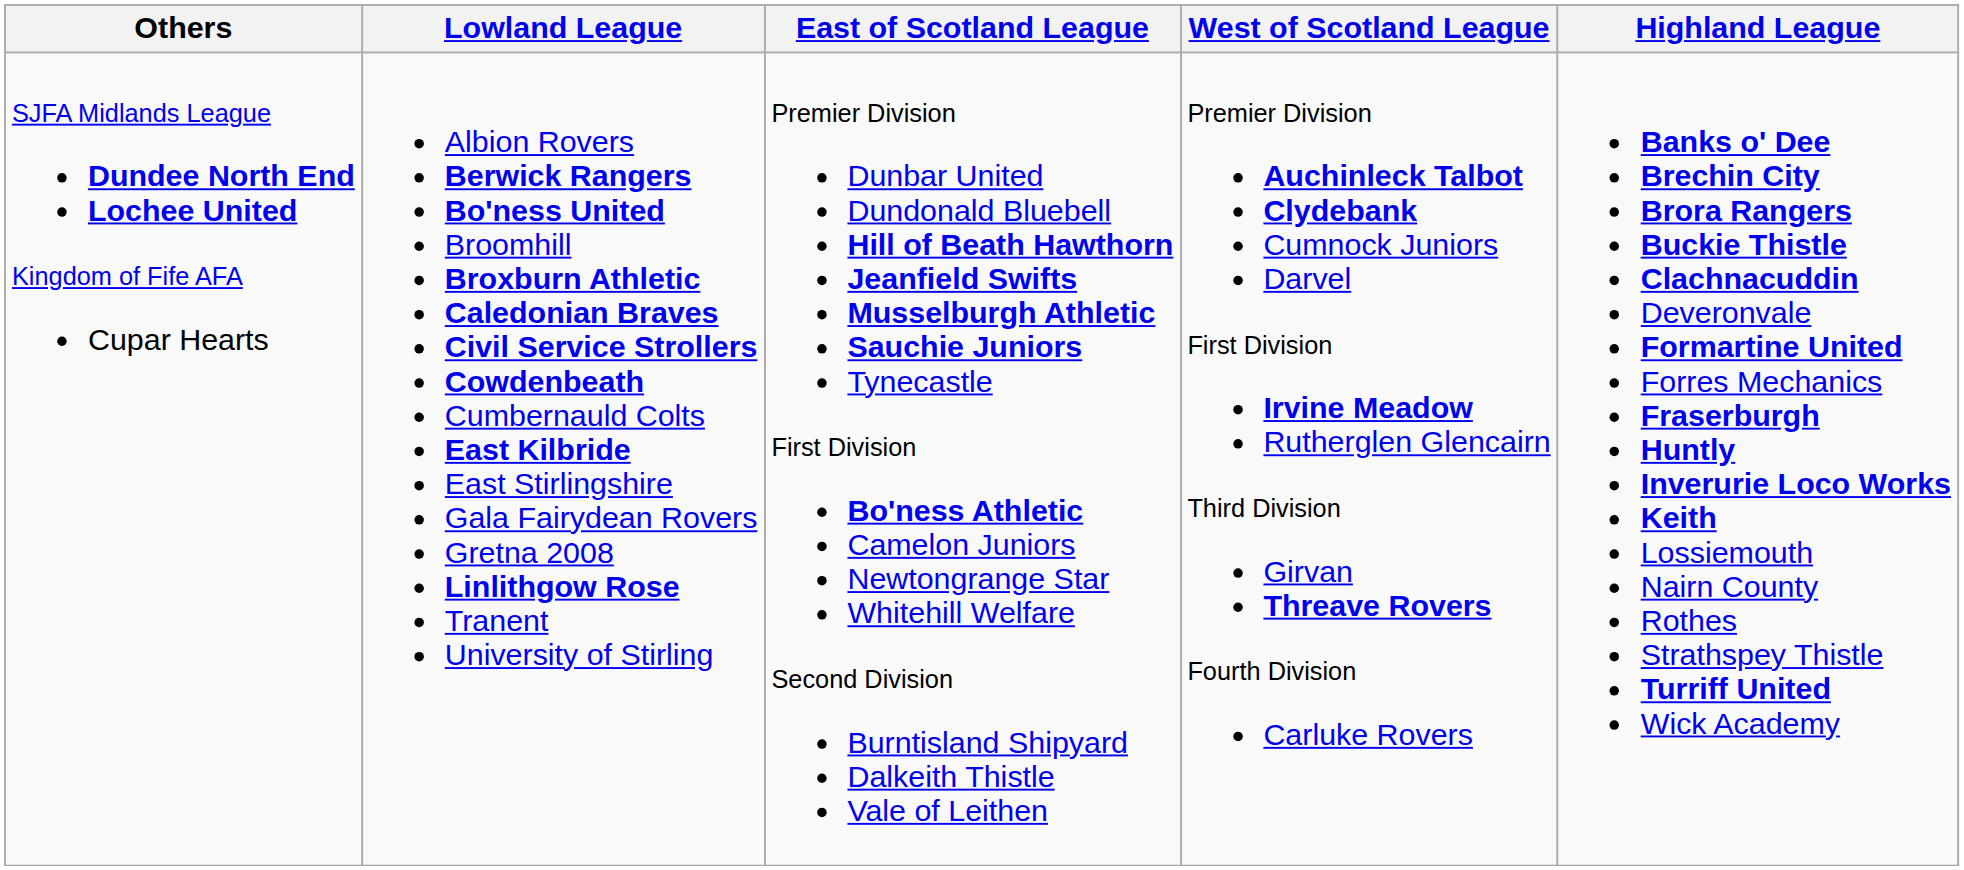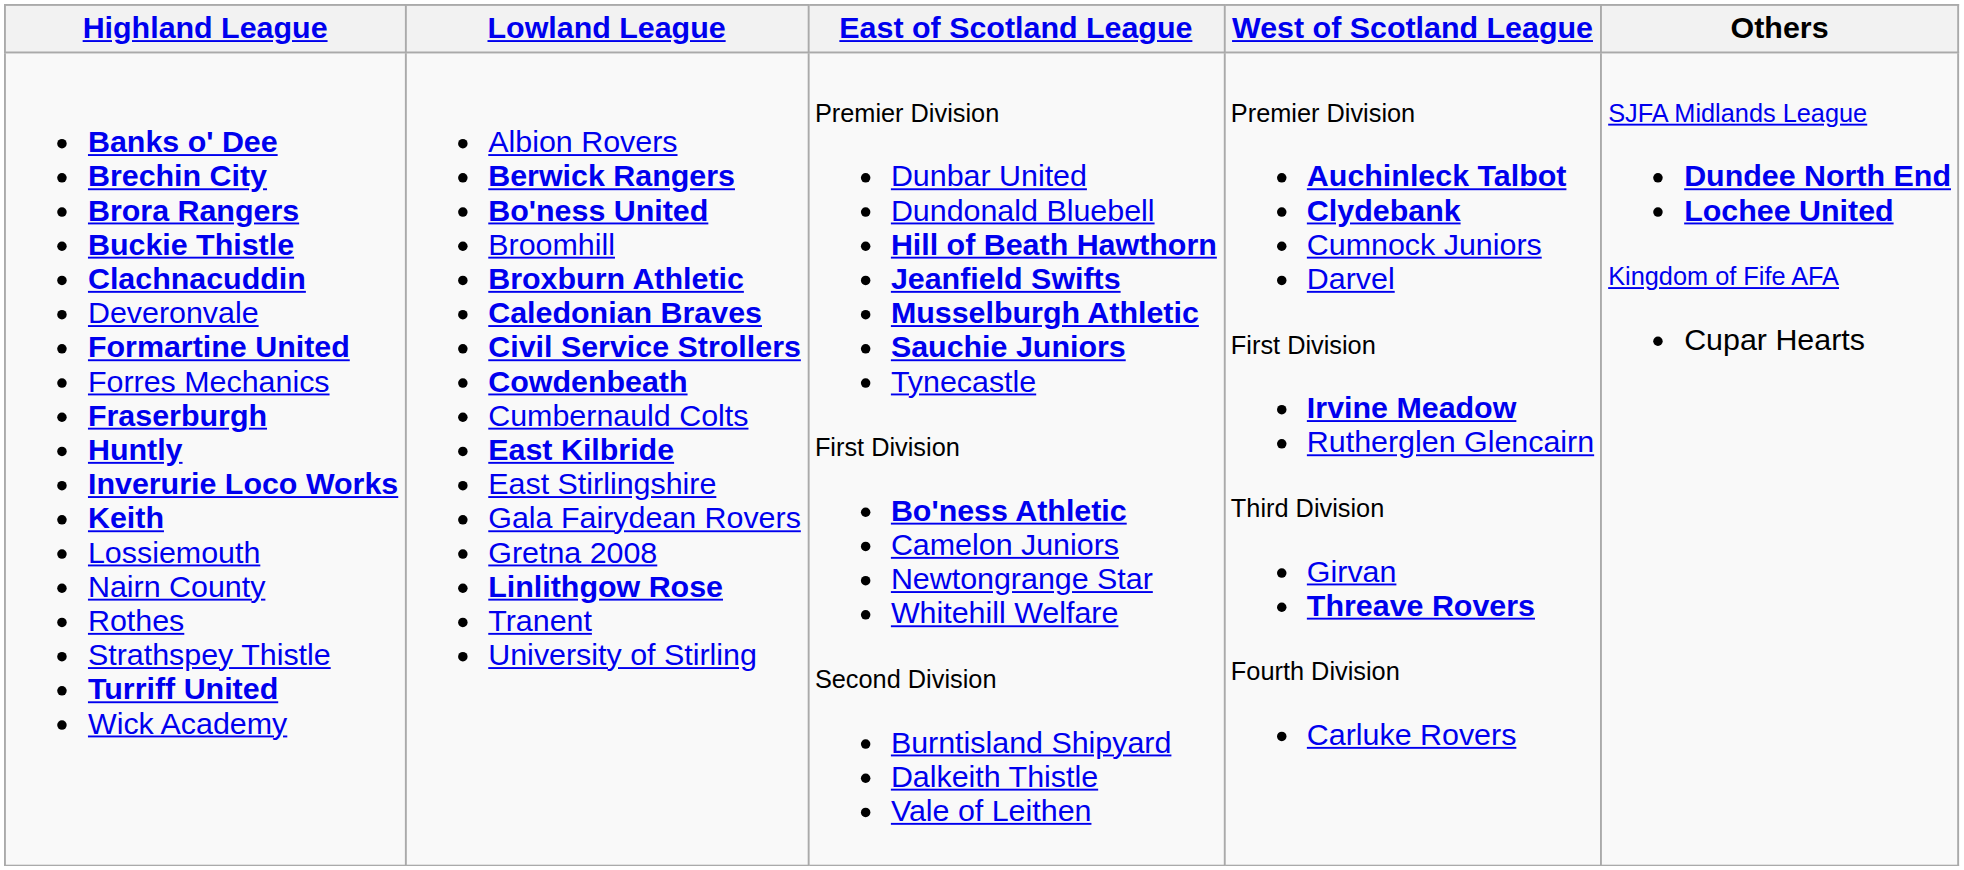columns swapped: (1758, 28) <-> (183, 28)
